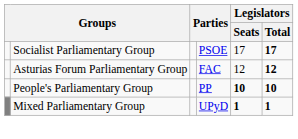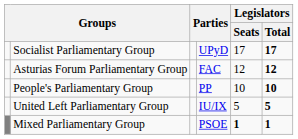(213, 50) PSOE -> (213, 50) UPyD
(239, 87) bold -> (239, 87) normal
+ row: (91, 106)
(213, 106) UPyD -> (213, 124) PSOE
